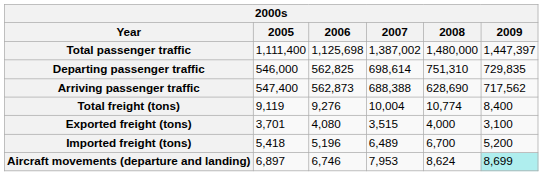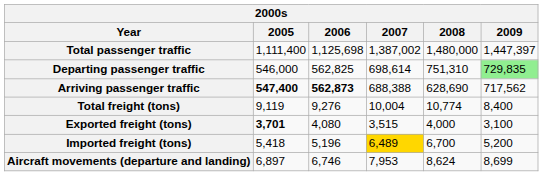(505, 69) no background -> (505, 69) lightgreen background
(277, 87) normal -> (277, 87) bold
(333, 87) normal -> (333, 87) bold
(270, 124) normal -> (270, 124) bold
(383, 143) no background -> (383, 143) gold background
(498, 161) paleturquoise background -> (498, 161) no background
